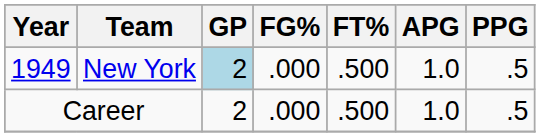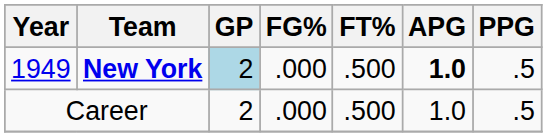(139, 69) normal -> (143, 69) bold
(441, 69) normal -> (447, 69) bold
